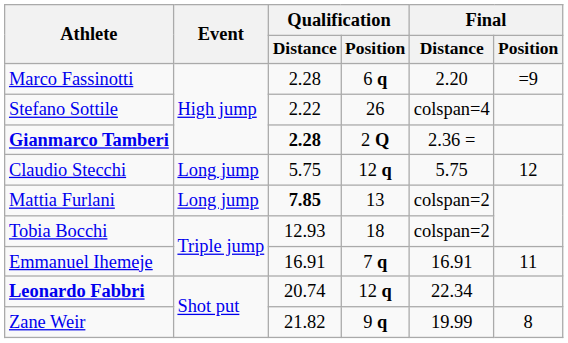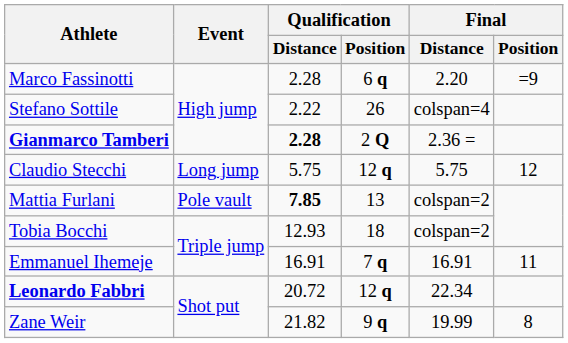(218, 200) Long jump -> (215, 200) Pole vault
(305, 292) 20.74 -> (305, 292) 20.72
